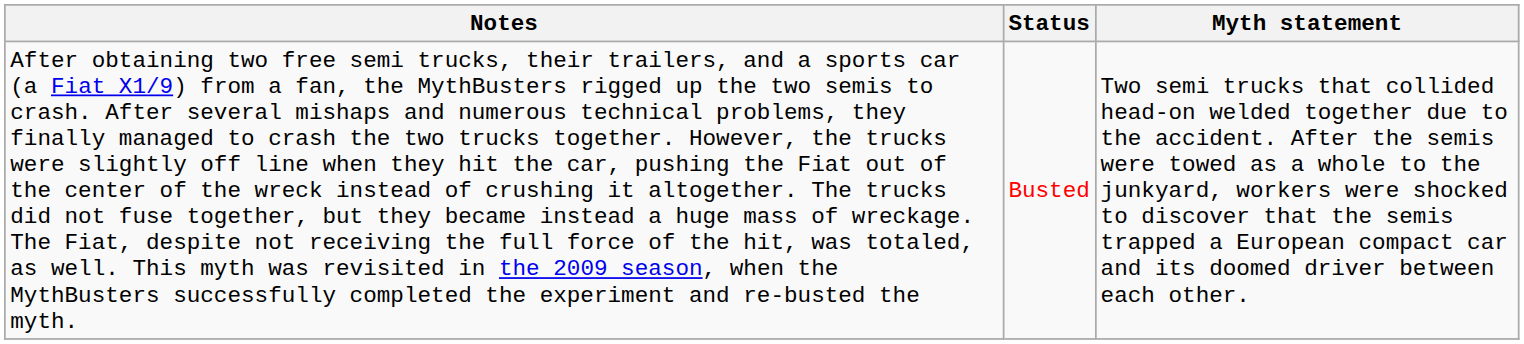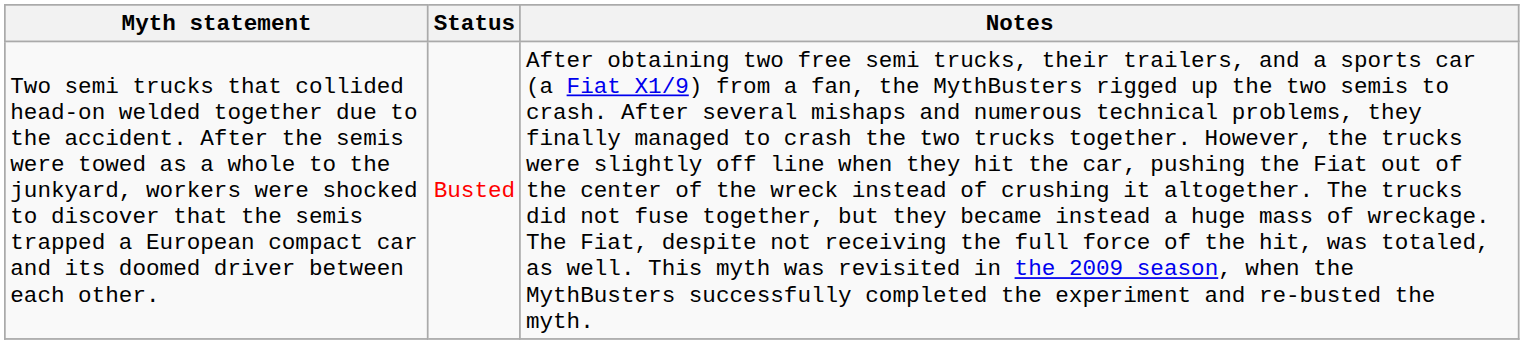columns swapped: (1307, 23) <-> (504, 23)
